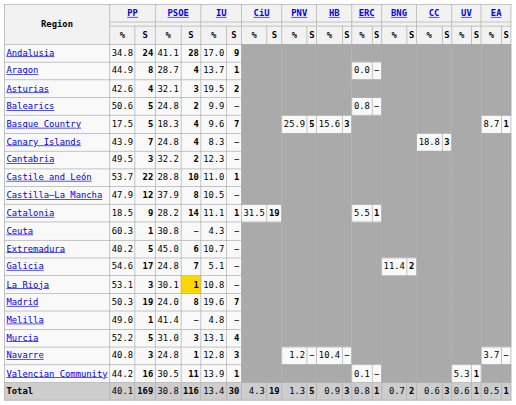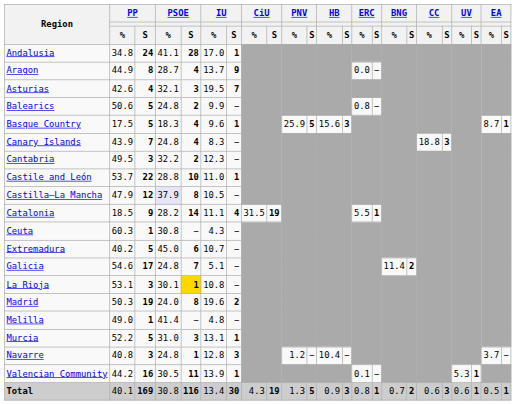(237, 53) 9 -> (237, 53) 1
(237, 71) 1 -> (237, 71) 9
(237, 88) 2 -> (237, 88) 7
(237, 124) 7 -> (237, 124) 1
(168, 195) no background -> (168, 195) lavender background
(237, 213) 1 -> (237, 213) 4
(237, 302) 7 -> (237, 302) 2
(237, 338) 4 -> (237, 338) 1
